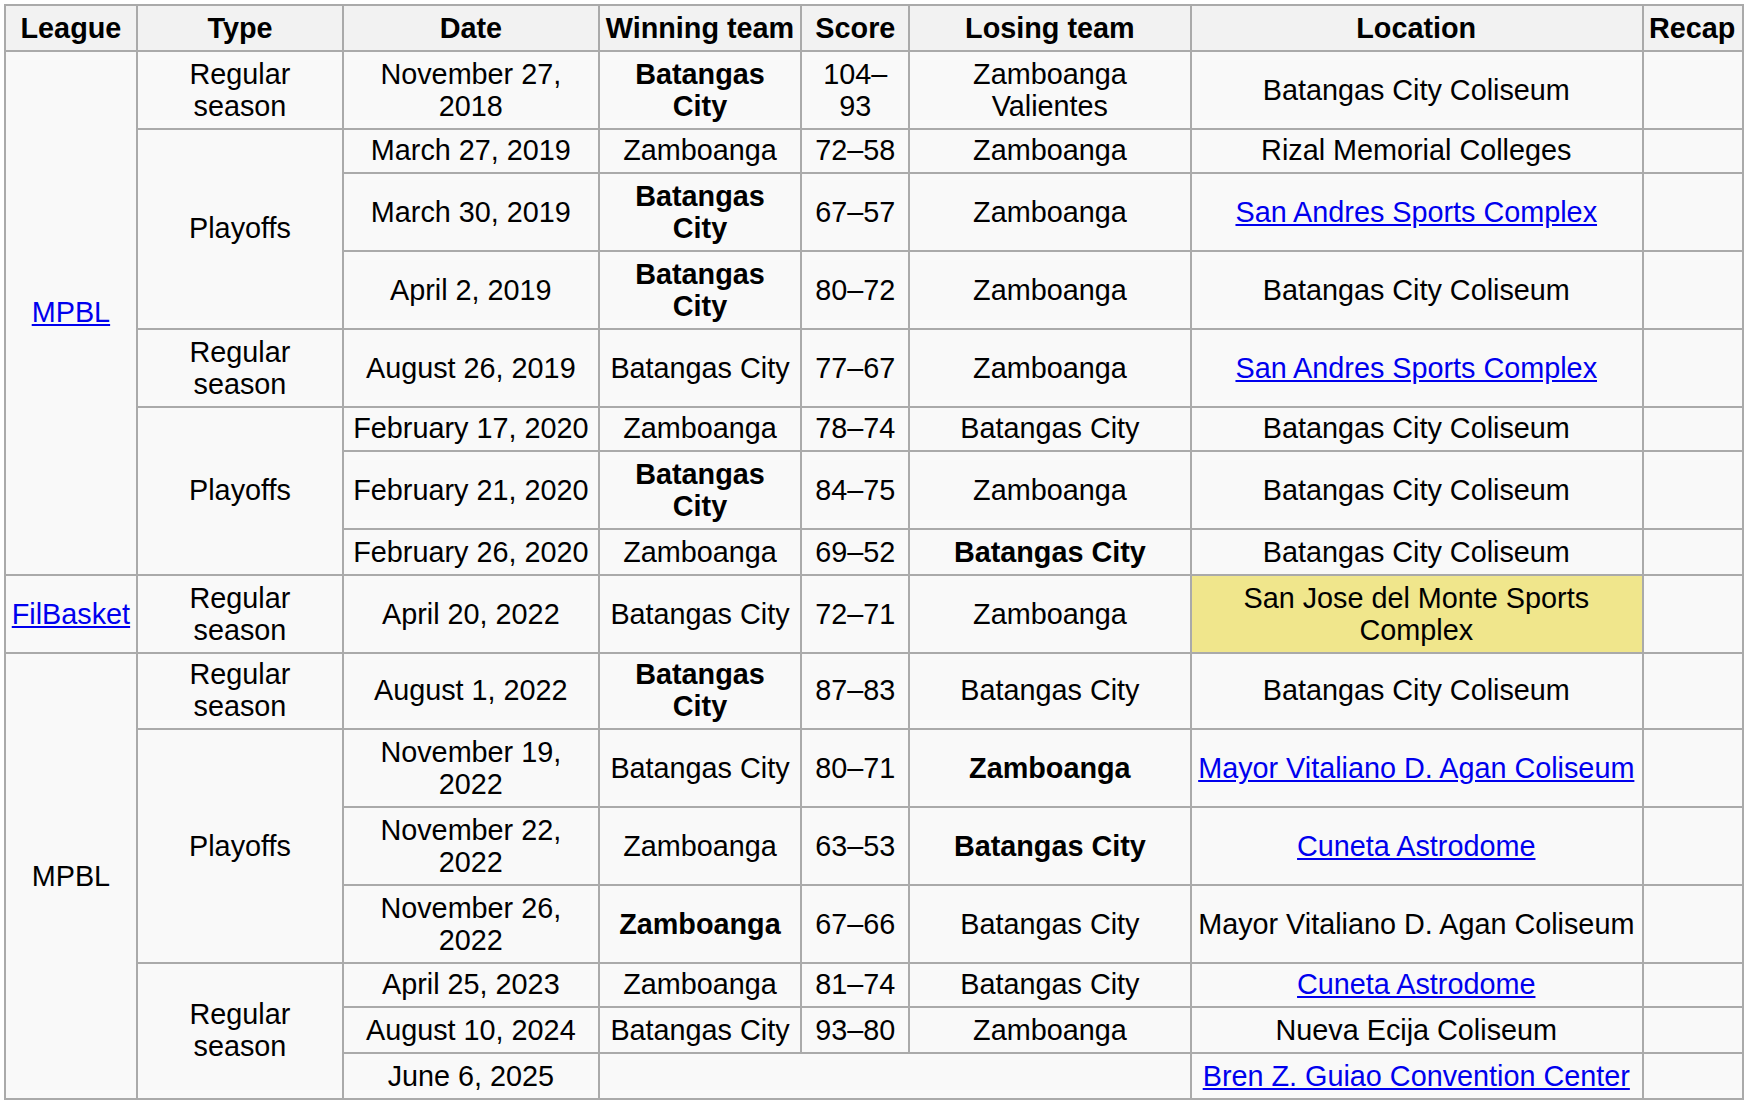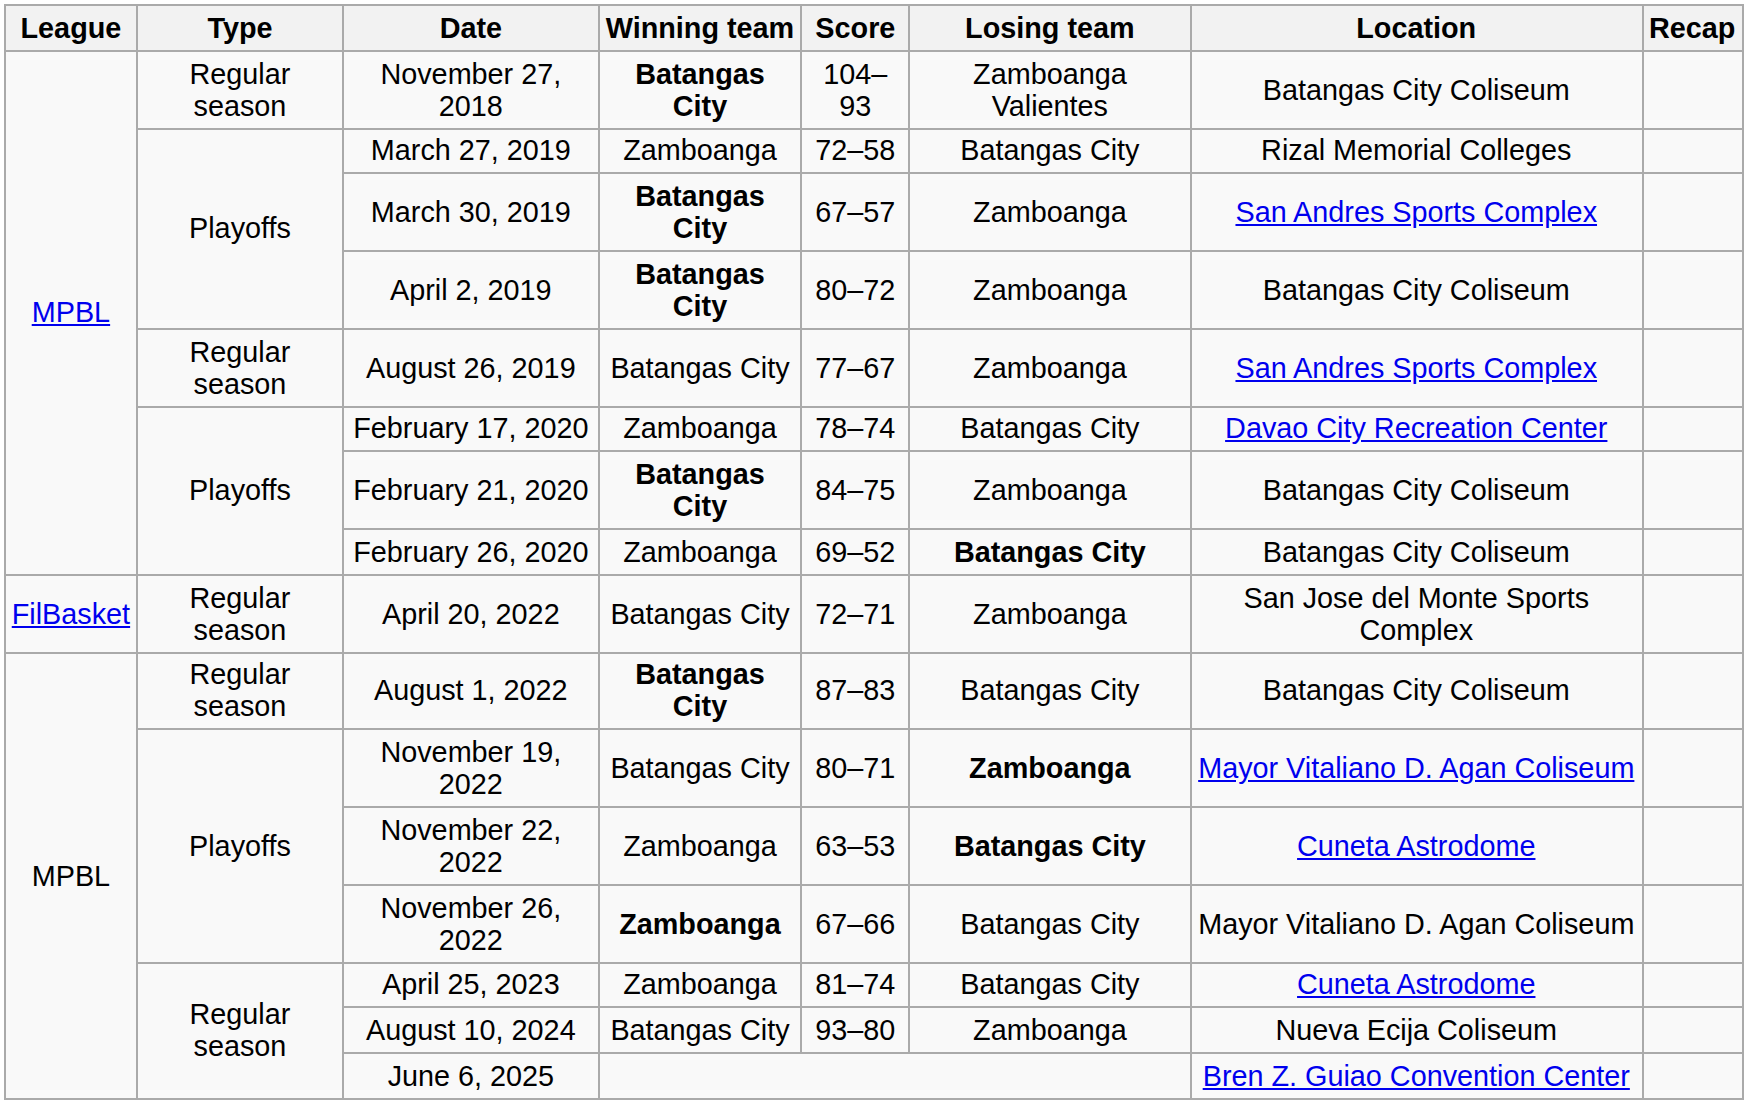(1050, 151) Zamboanga -> (1050, 151) Batangas City
(1416, 429) Batangas City Coliseum -> (1416, 429) Davao City Recreation Center
(1416, 614) khaki background -> (1416, 614) no background
